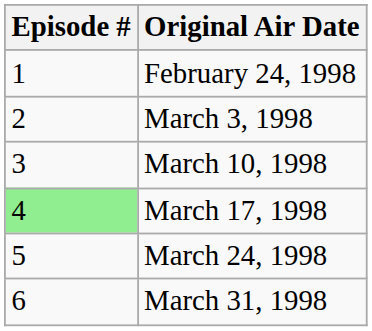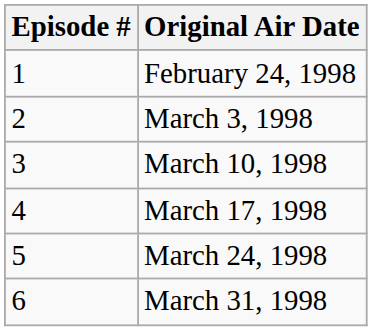(19, 210) lightgreen background -> (19, 210) no background
